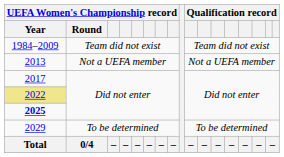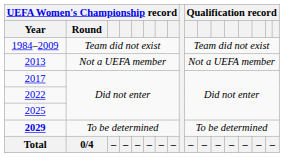(35, 95) khaki background -> (35, 95) no background
(35, 111) bold -> (35, 111) normal
(35, 128) normal -> (35, 128) bold
